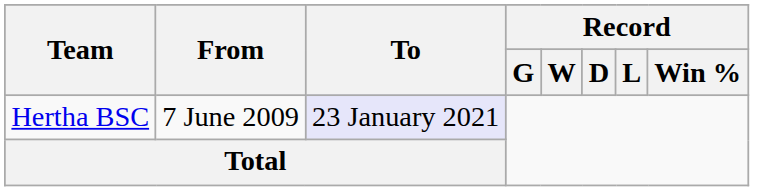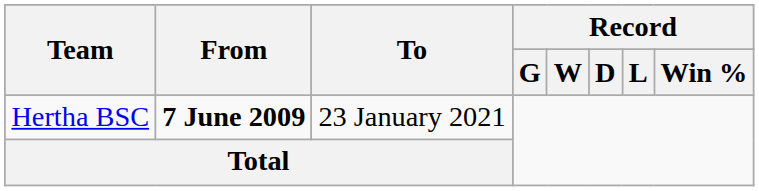(231, 116) normal -> (234, 116) bold
(406, 116) lavender background -> (412, 116) no background
